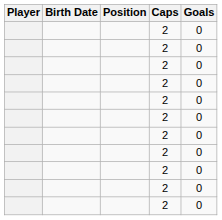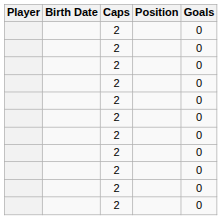columns swapped: (125, 13) <-> (165, 13)
